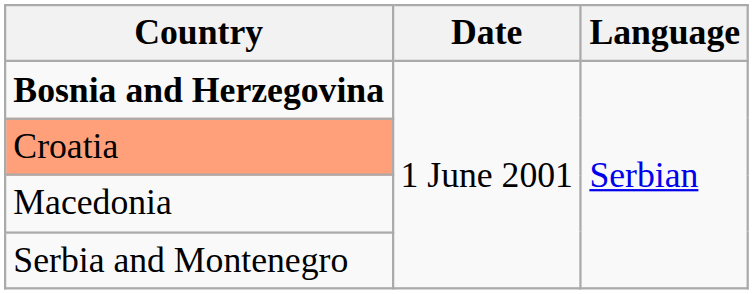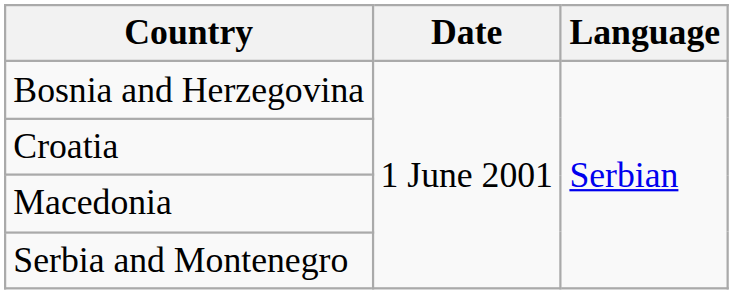(199, 89) bold -> (189, 89) normal
(66, 145) lightsalmon background -> (66, 145) no background
